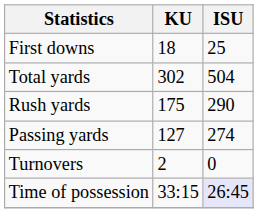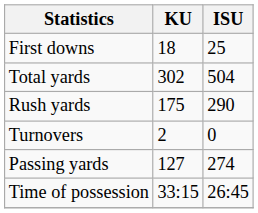rows swapped: (59, 134) <-> (46, 163)
(228, 192) lavender background -> (228, 192) no background
